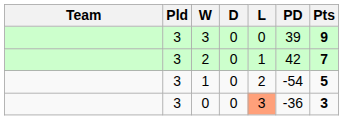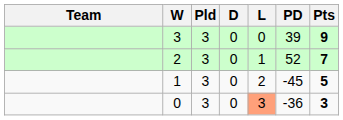columns swapped: (177, 15) <-> (205, 15)
(293, 59) 42 -> (293, 59) 52
(293, 81) -54 -> (293, 81) -45
